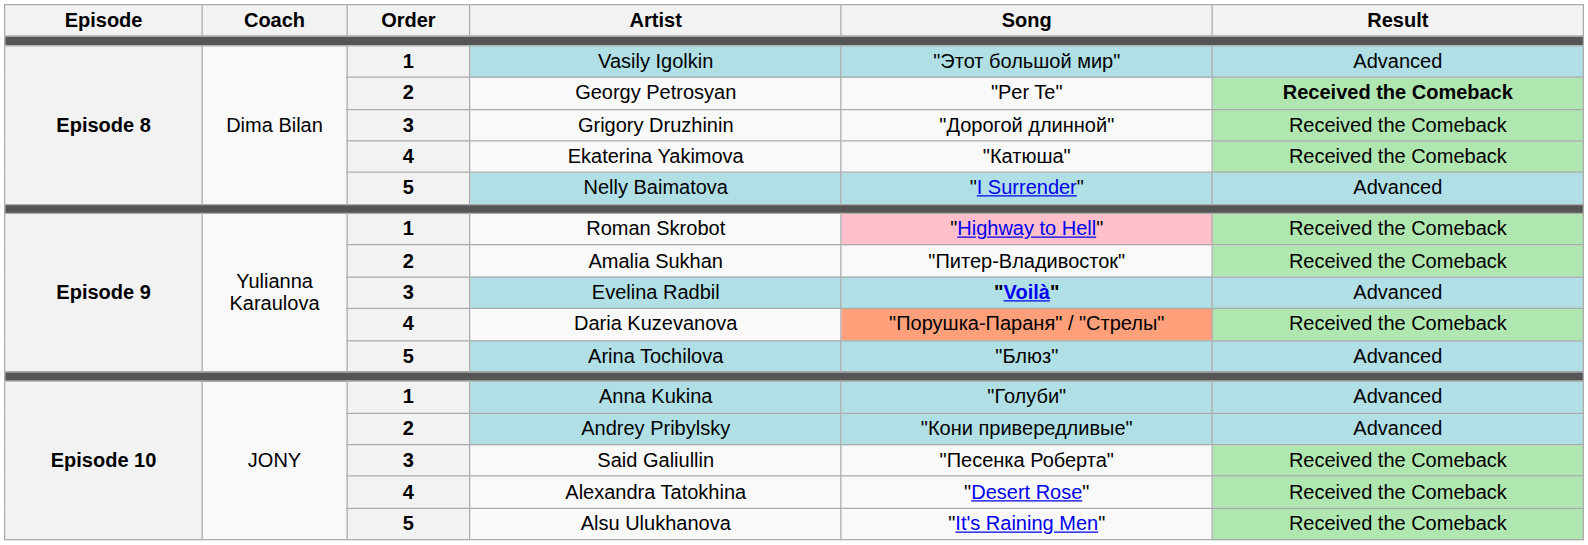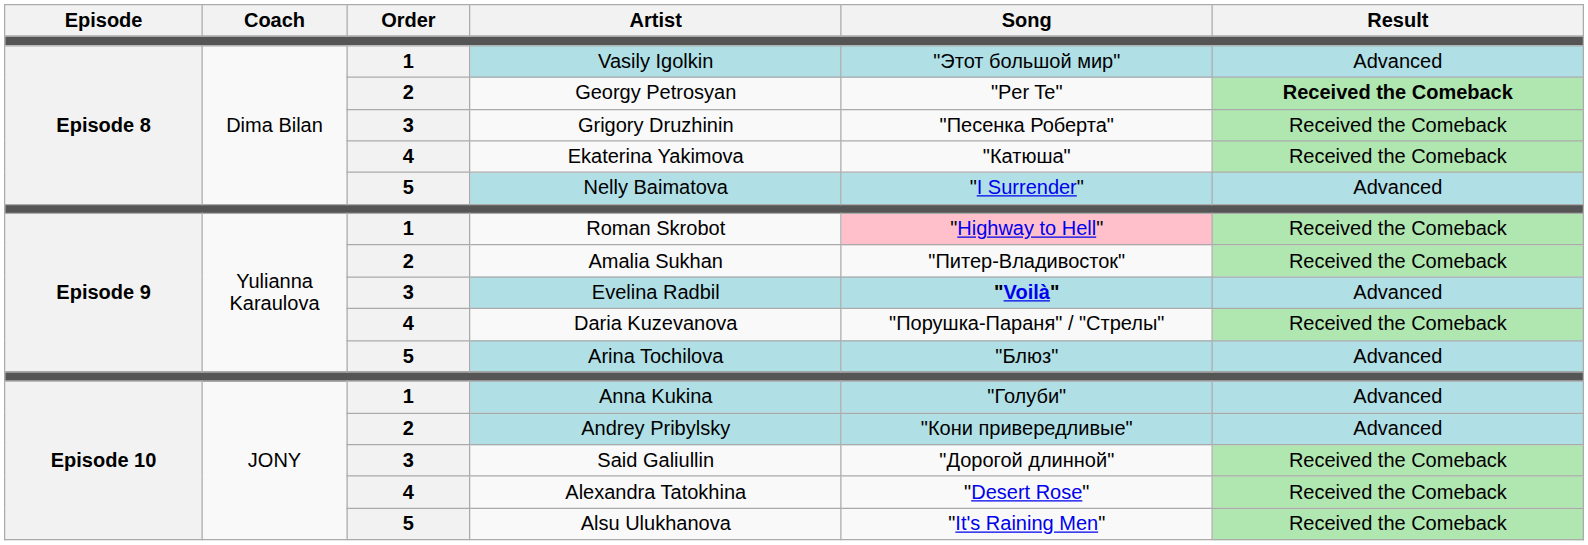(1027, 124) "Дорогой длинной" -> (1027, 124) "Песенка Роберта"
(1027, 324) lightsalmon background -> (1027, 324) no background
(1027, 460) "Песенка Роберта" -> (1027, 460) "Дорогой длинной"
